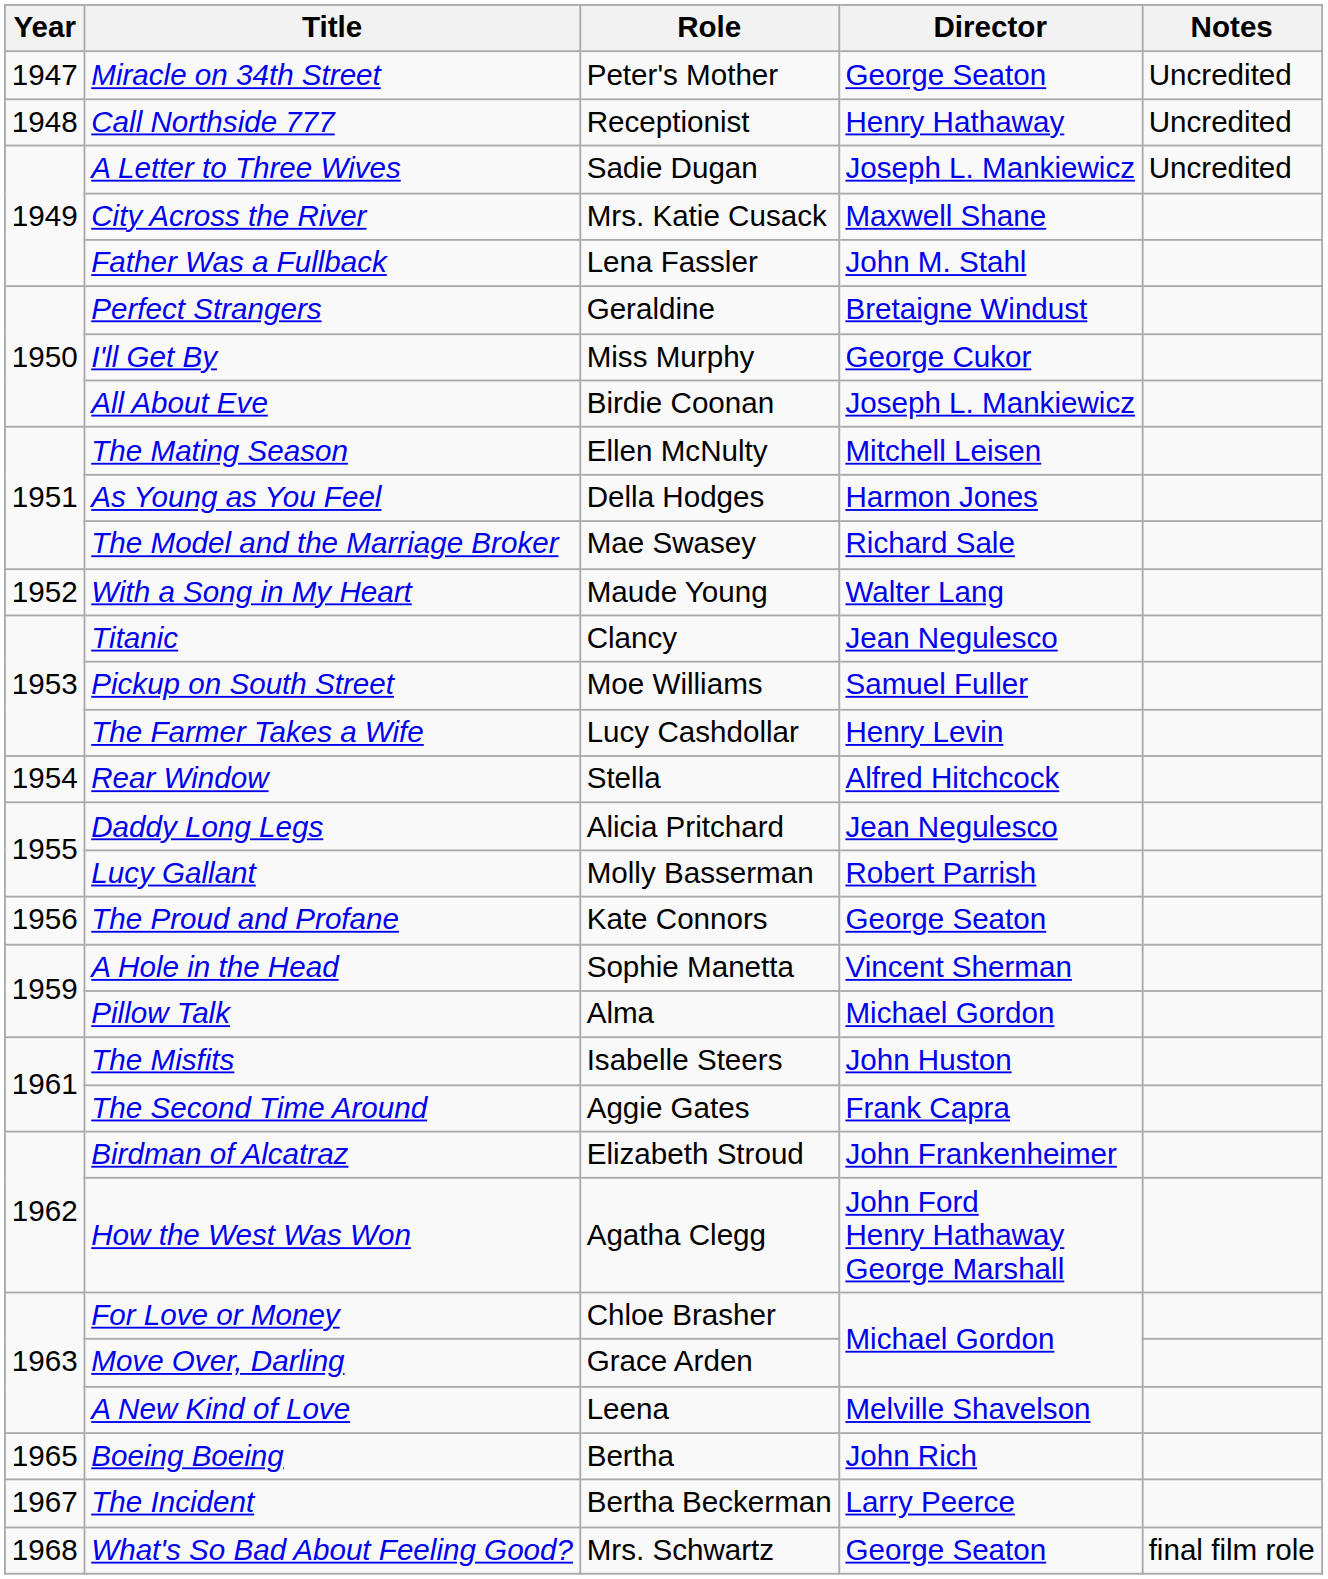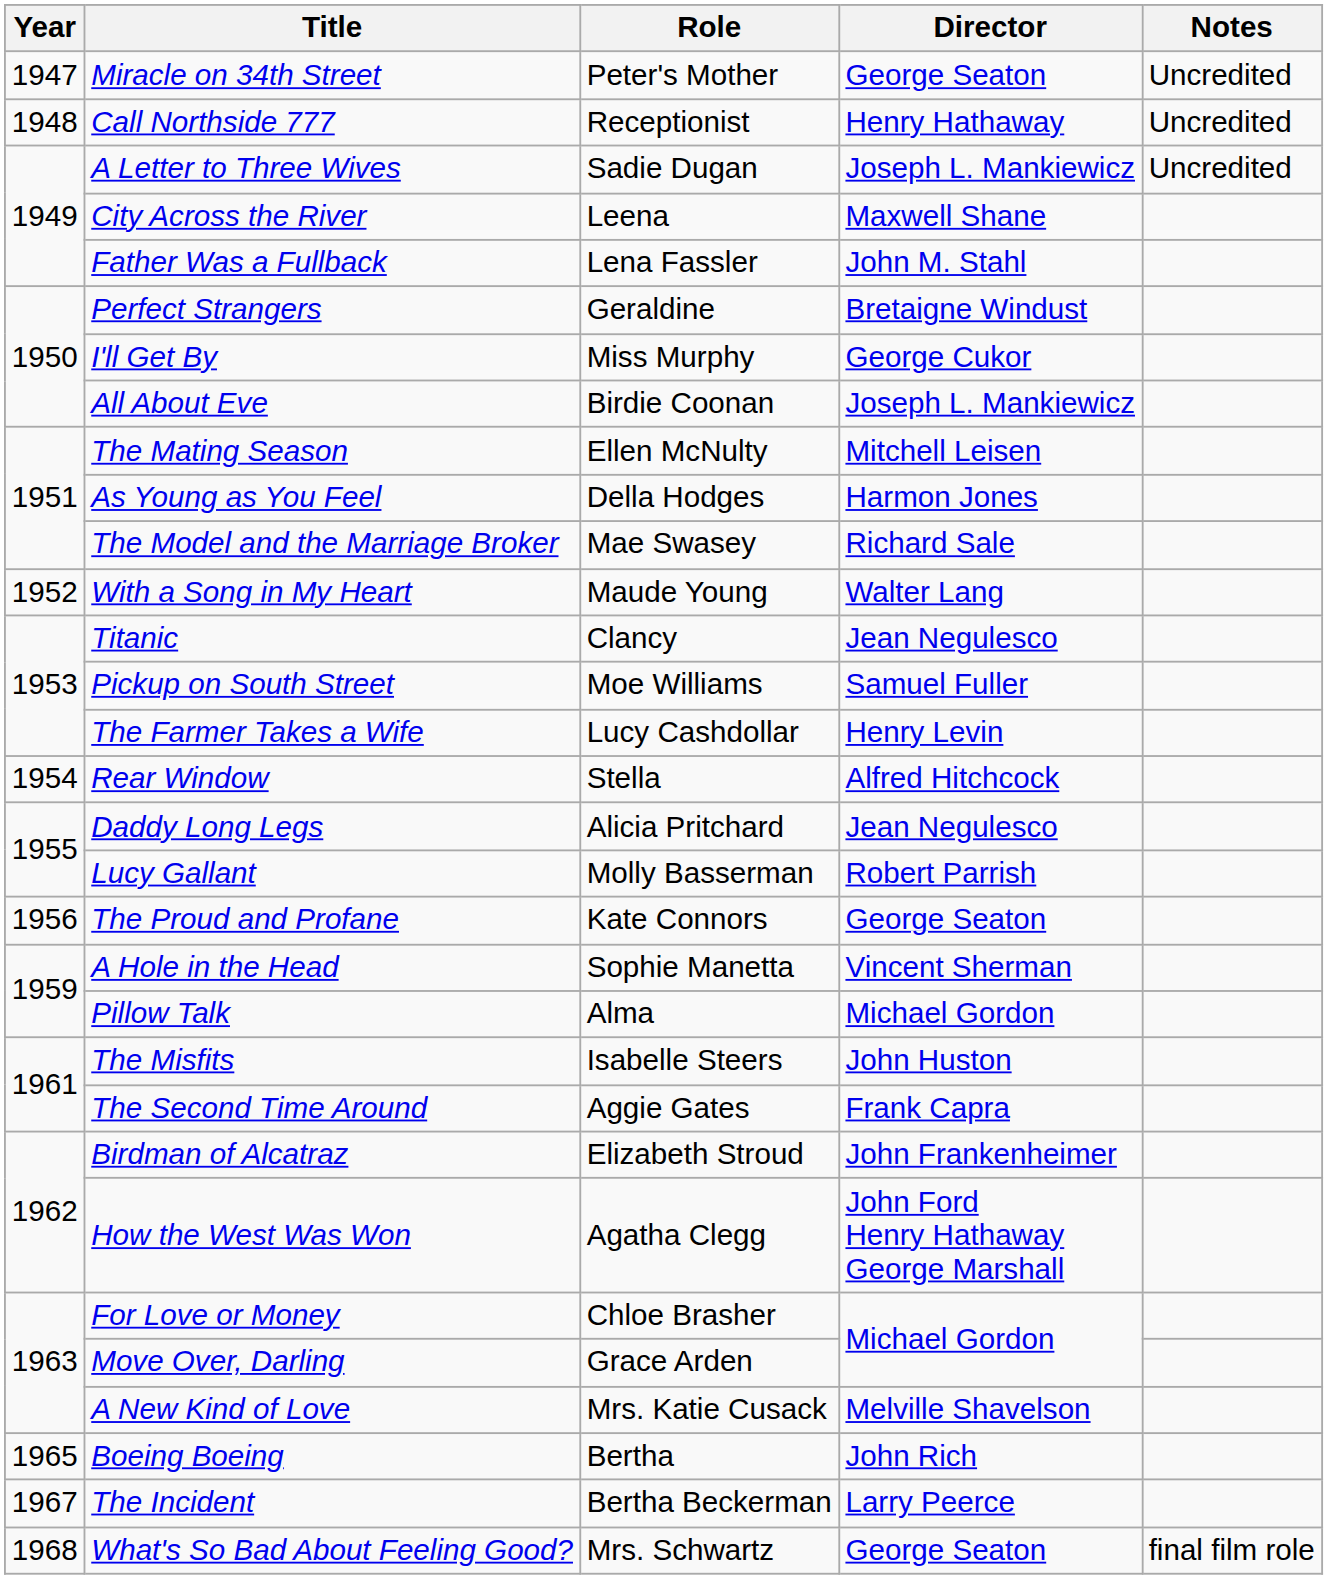(707, 215) Mrs. Katie Cusack -> (628, 215) Leena
(628, 1408) Leena -> (707, 1408) Mrs. Katie Cusack
